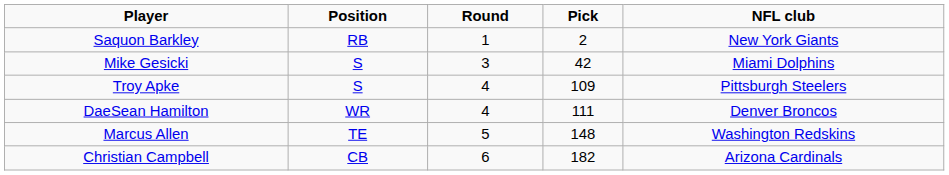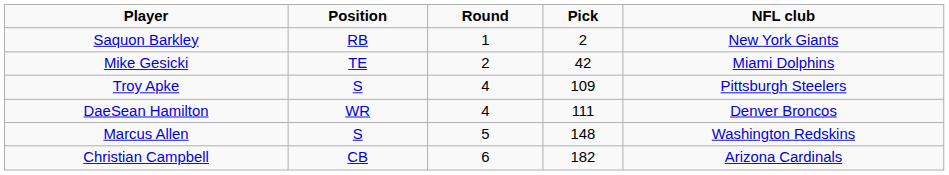(358, 63) S -> (358, 63) TE
(485, 63) 3 -> (485, 63) 2
(358, 134) TE -> (358, 134) S
